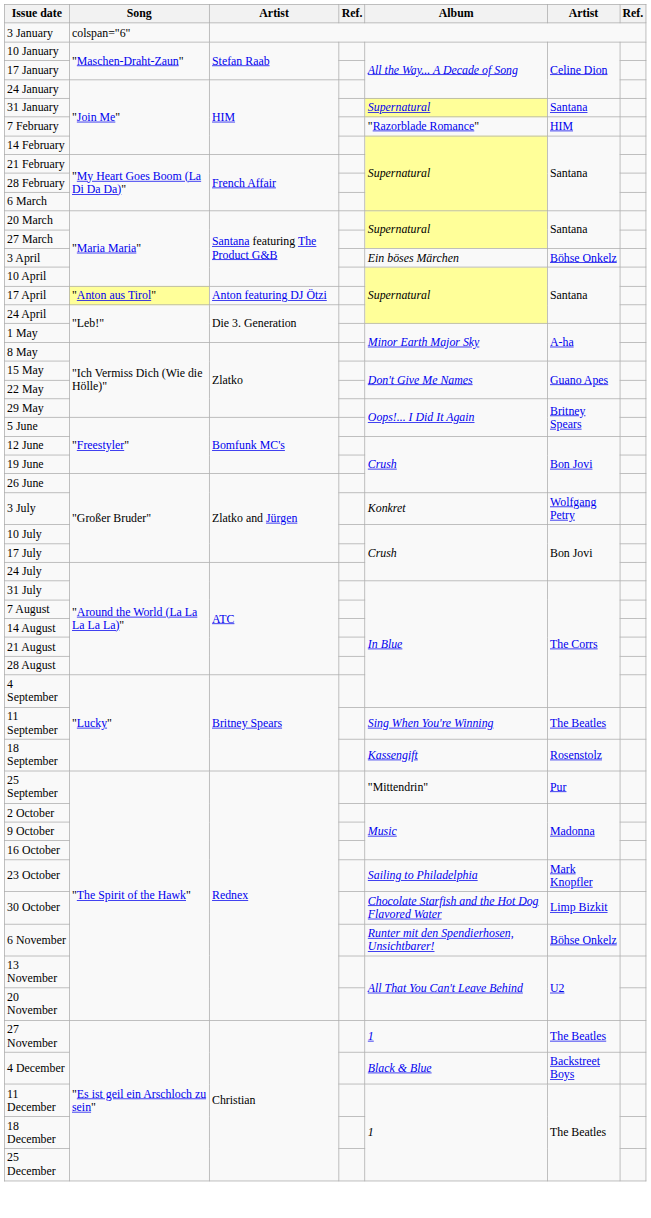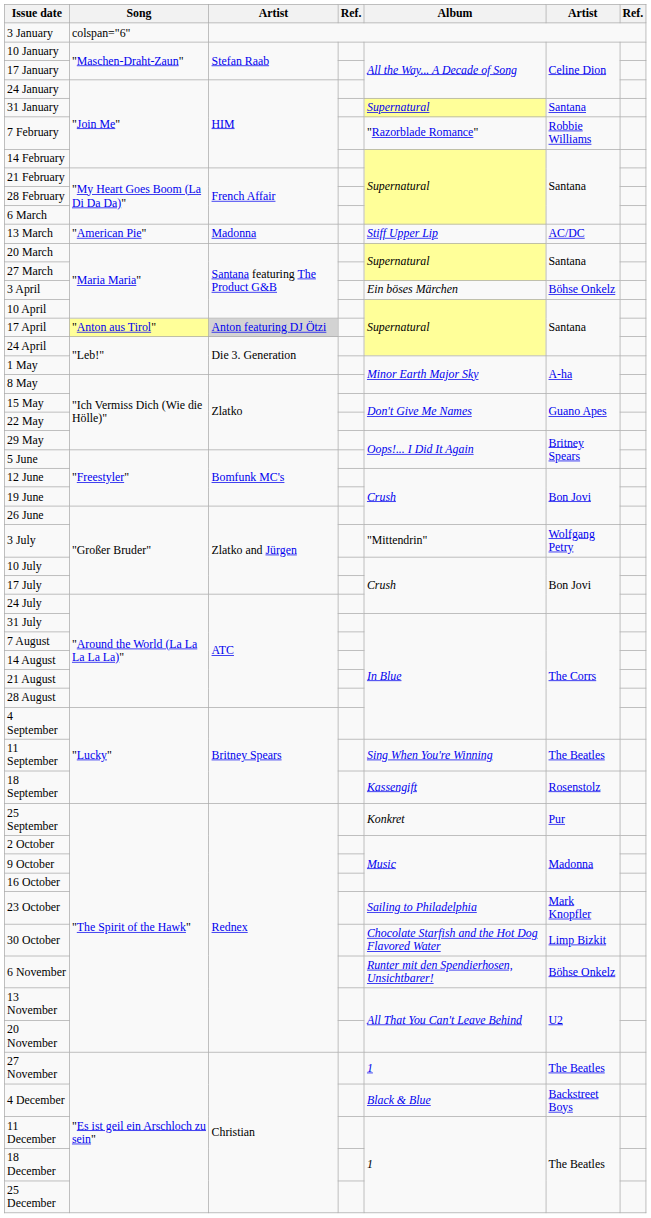(562, 126) HIM -> (570, 133) Robbie Williams
+ row: (30, 233)
(269, 295) no background -> (269, 327) lightgrey background
(387, 508) Konkret -> (397, 540) "Mittendrin"
(398, 787) "Mittendrin" -> (386, 819) Konkret
